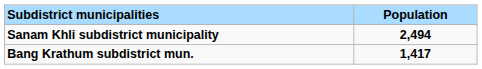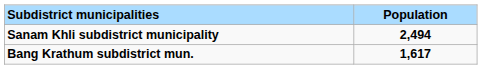(415, 54) 1,417 -> (415, 54) 1,617
